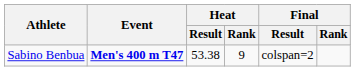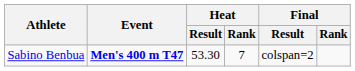(206, 56) 53.38 -> (206, 56) 53.30
(242, 56) 9 -> (242, 56) 7
